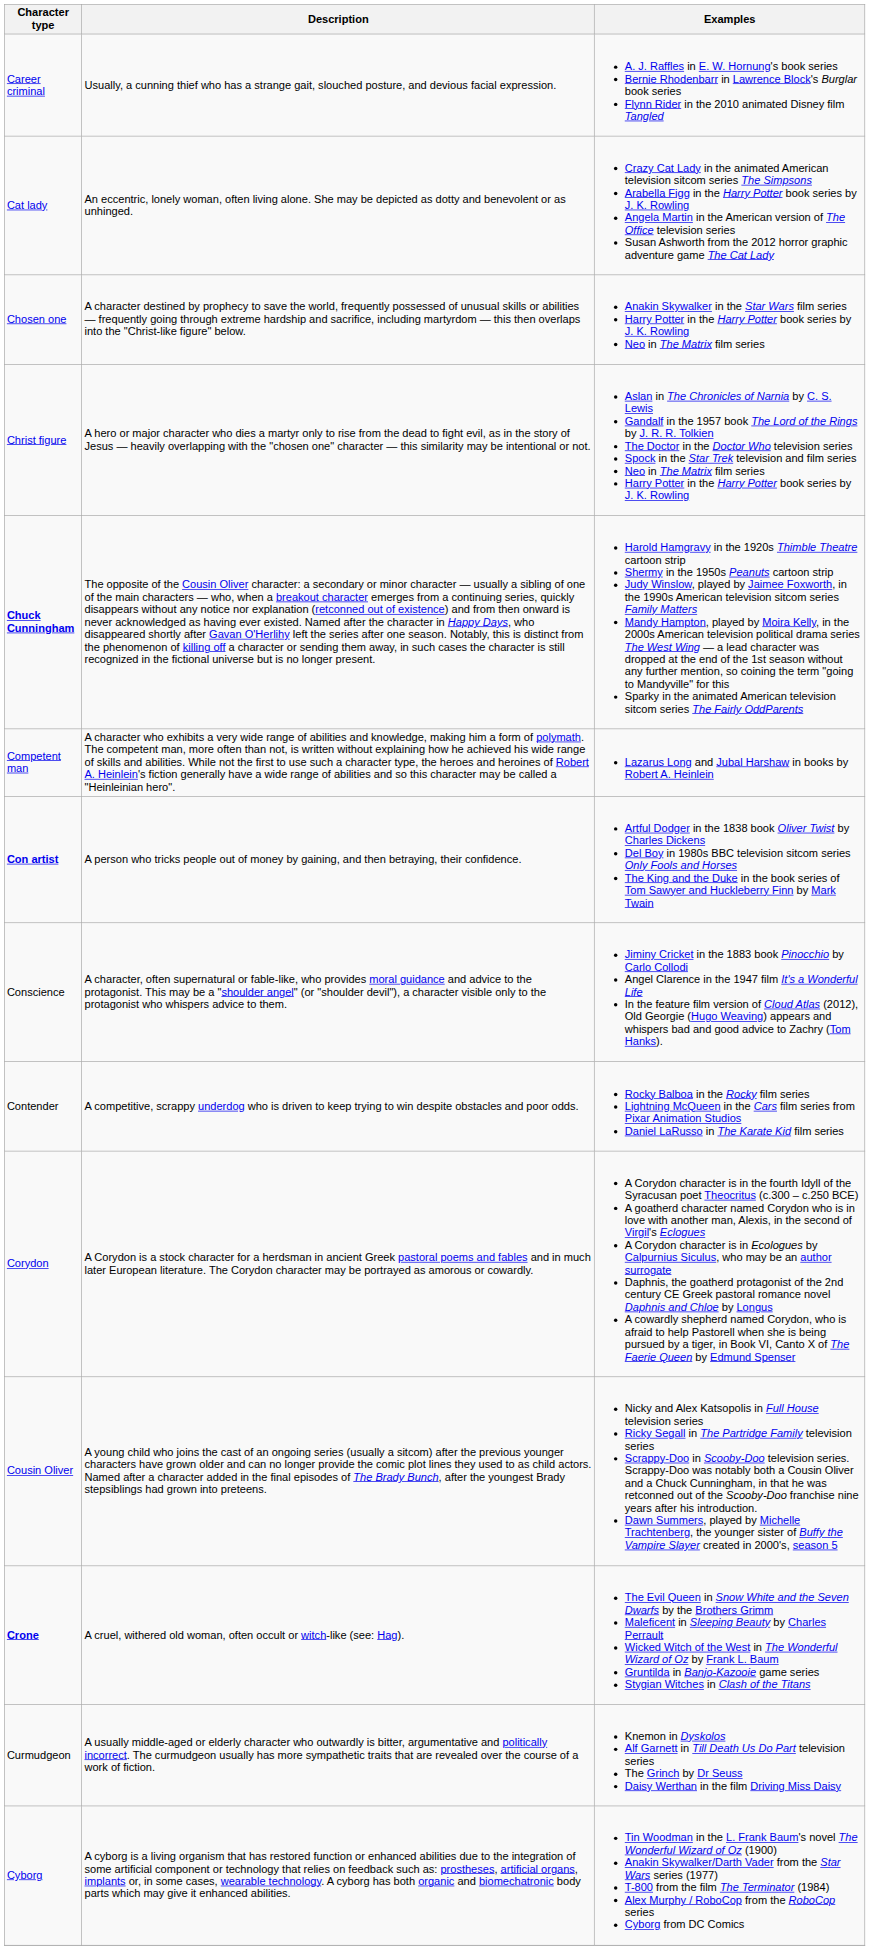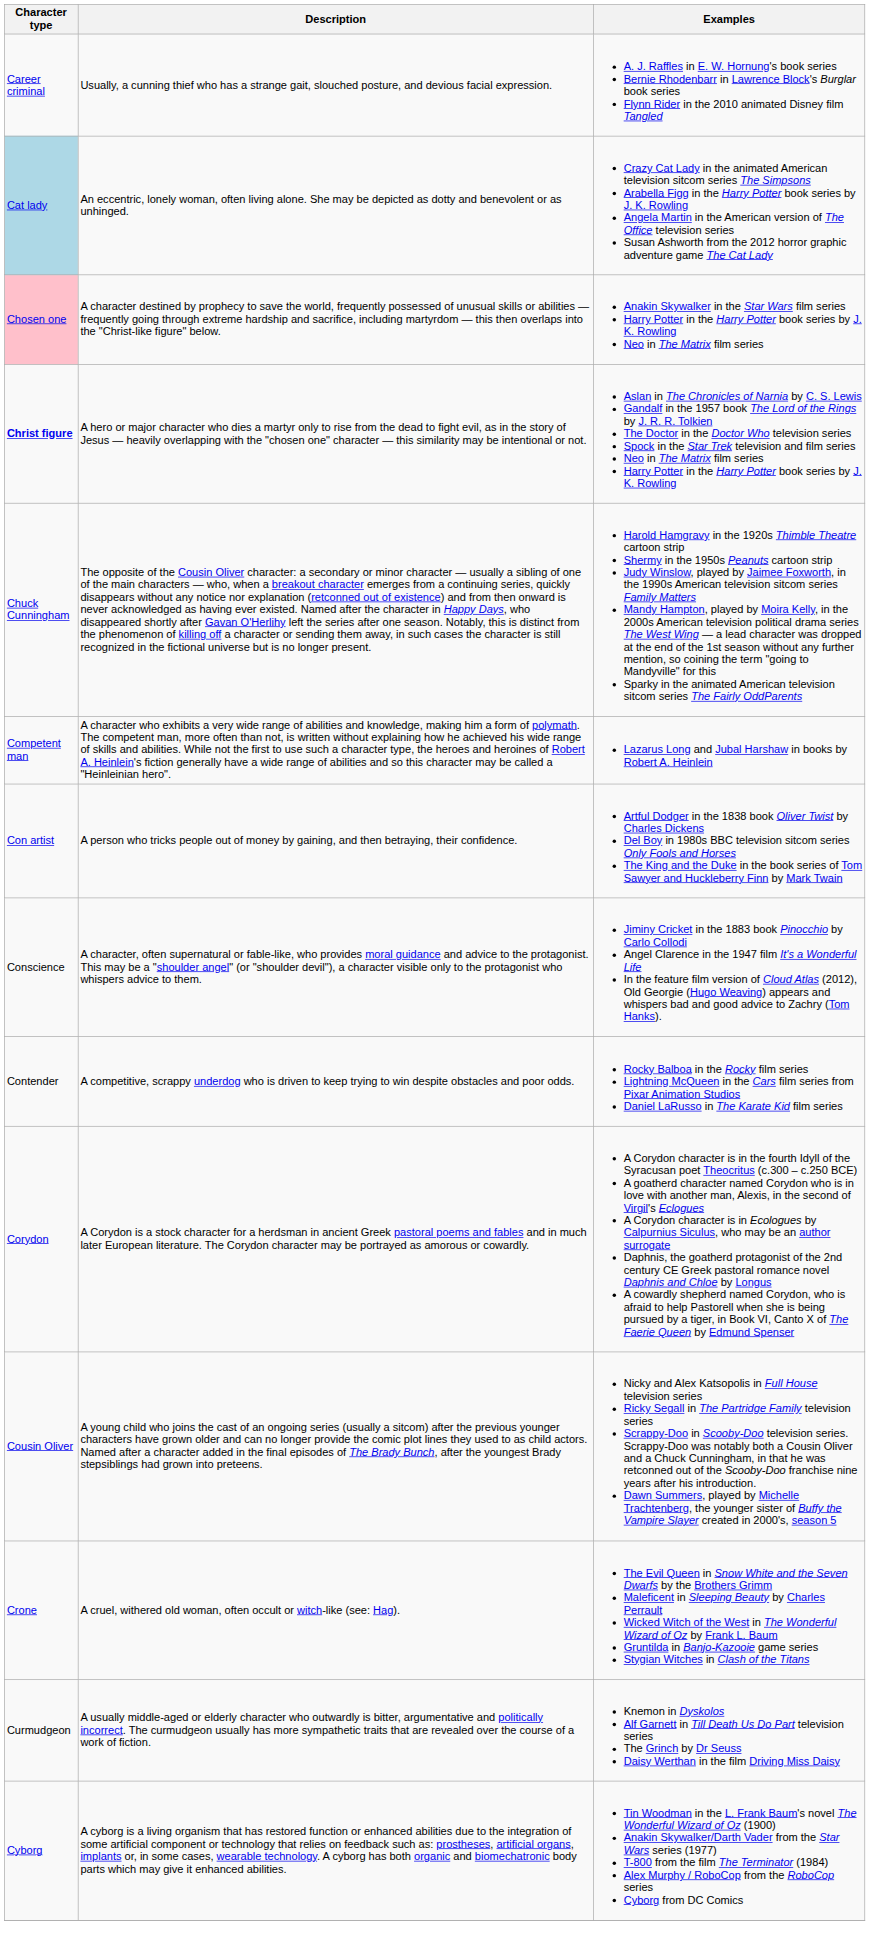(27, 205) no background -> (27, 205) lightblue background
(37, 319) no background -> (37, 319) pink background
(37, 440) normal -> (40, 433) bold
(41, 622) bold -> (38, 610) normal
(33, 859) bold -> (31, 840) normal
(23, 1635) bold -> (22, 1610) normal
